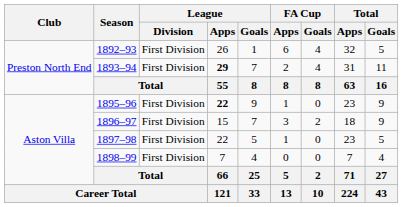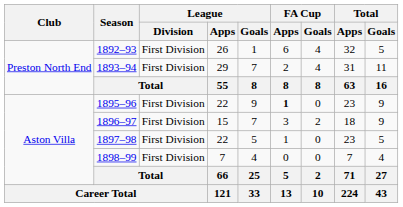(222, 67) bold -> (222, 67) normal
(222, 103) bold -> (222, 103) normal
(286, 103) normal -> (286, 103) bold
